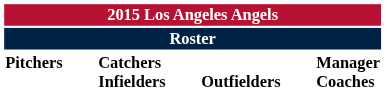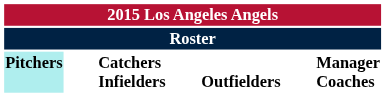(34, 62) no background -> (34, 62) paleturquoise background
